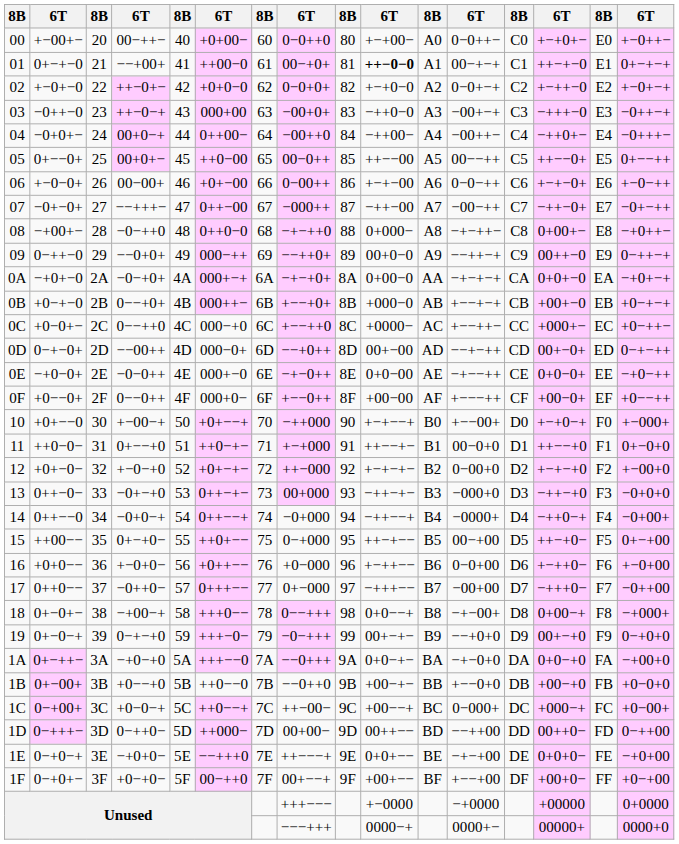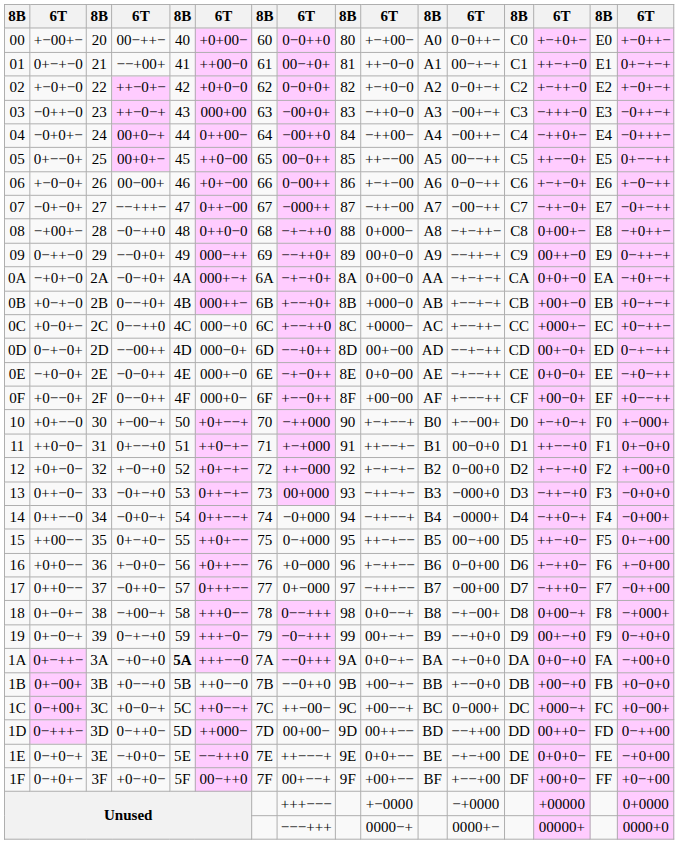(389, 64) bold -> (389, 64) normal
(182, 660) normal -> (182, 660) bold
